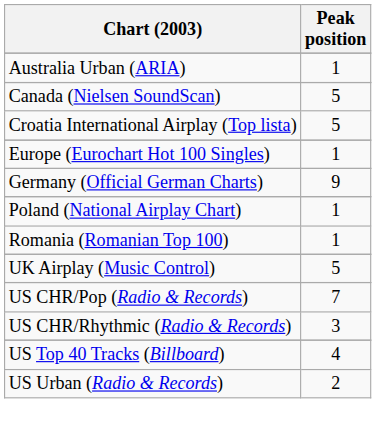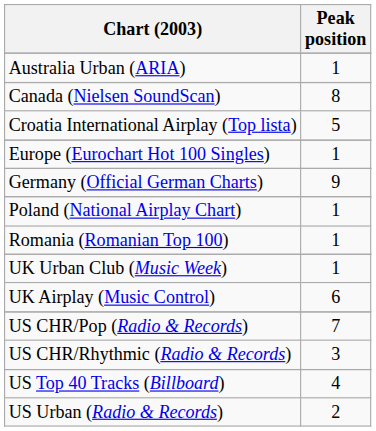(336, 96) 5 -> (336, 96) 8
+ row: (118, 268)
(336, 268) 5 -> (336, 297) 6
